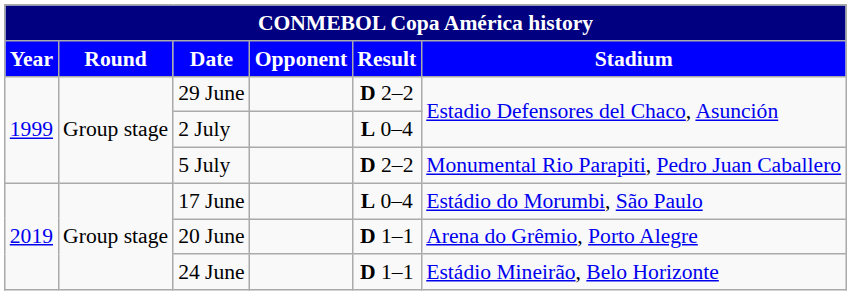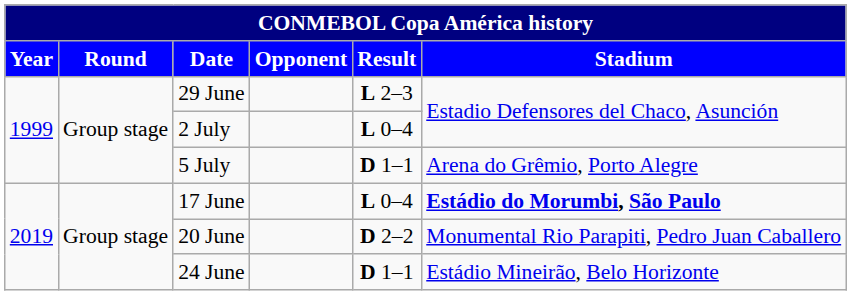(387, 93) D 2–2 -> (387, 93) L 2–3
(387, 165) D 2–2 -> (387, 165) D 1–1
(634, 165) Monumental Rio Parapiti, Pedro Juan Caballero -> (562, 165) Arena do Grêmio, Porto Alegre
(564, 200) normal -> (573, 200) bold
(387, 236) D 1–1 -> (387, 236) D 2–2
(562, 236) Arena do Grêmio, Porto Alegre -> (634, 236) Monumental Rio Parapiti, Pedro Juan Caballero
